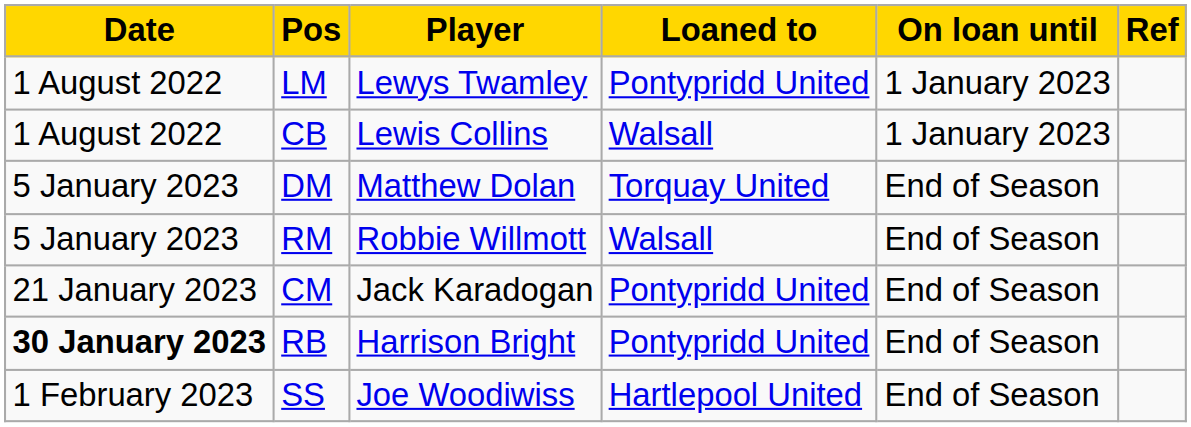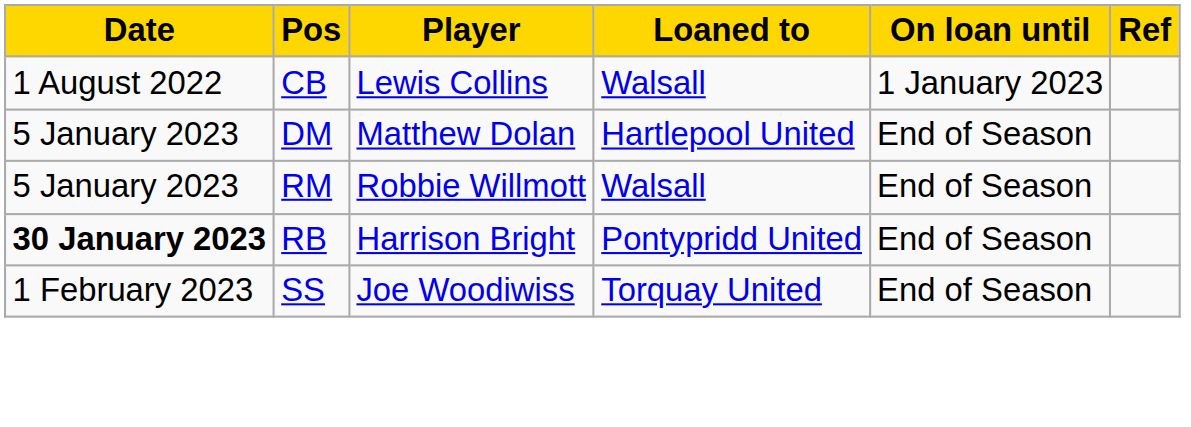- row: (304, 82)
(719, 186) Torquay United -> (728, 134) Hartlepool United
- row: (307, 290)
(735, 394) Hartlepool United -> (712, 290) Torquay United
